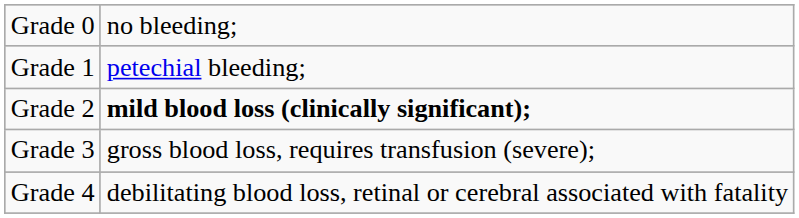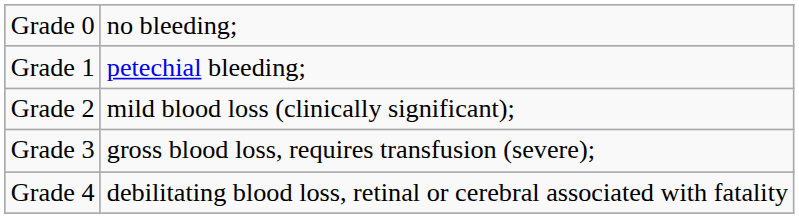(319, 108) bold -> (311, 108) normal
